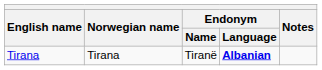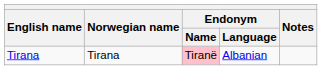(201, 55) no background -> (201, 55) pink background
(247, 55) bold -> (245, 55) normal
